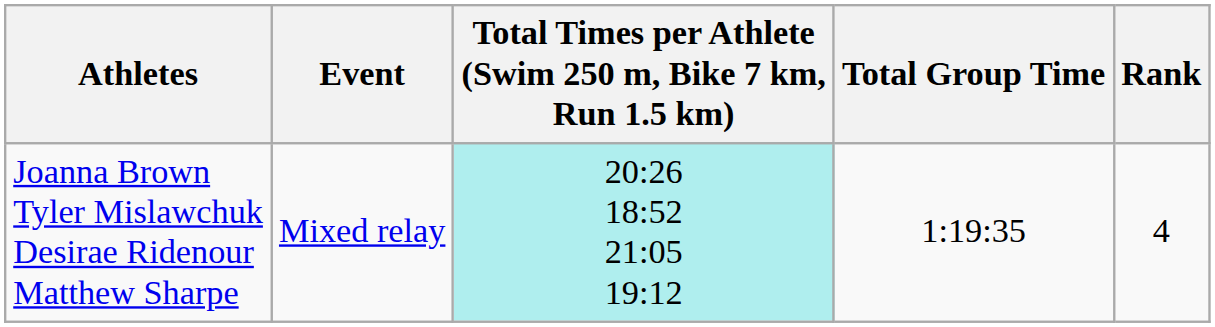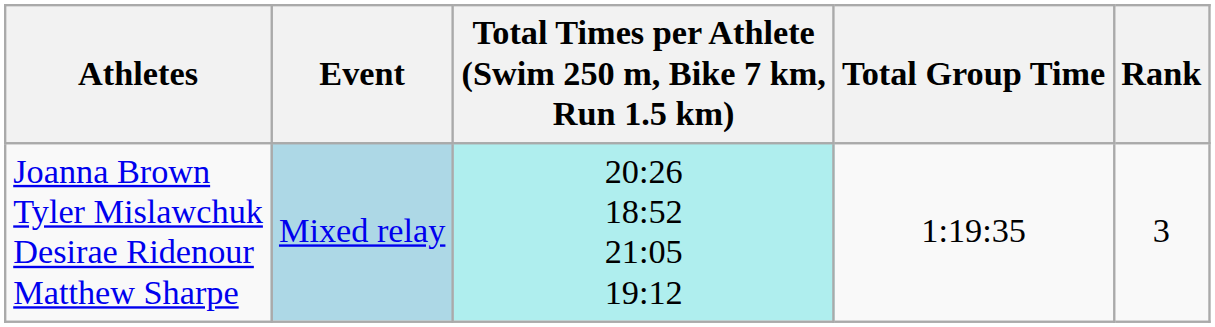(362, 231) no background -> (362, 231) lightblue background
(1161, 231) 4 -> (1161, 231) 3
